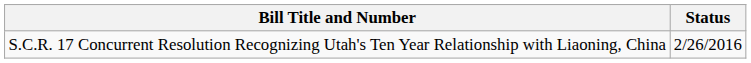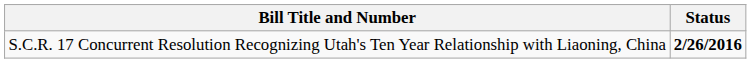(708, 44) normal -> (708, 44) bold
